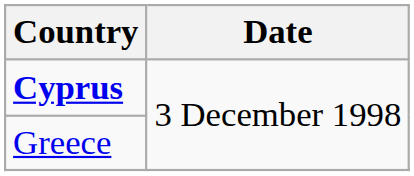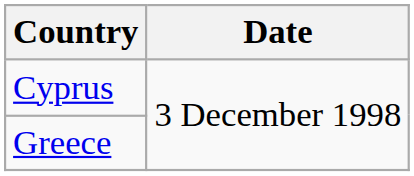(68, 87) bold -> (63, 87) normal
